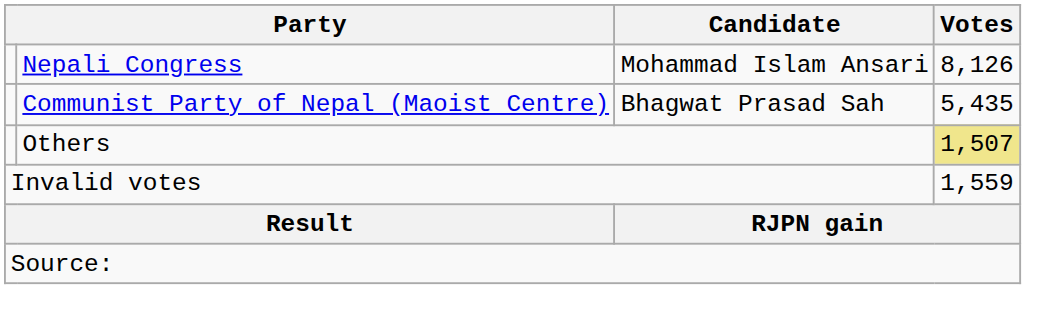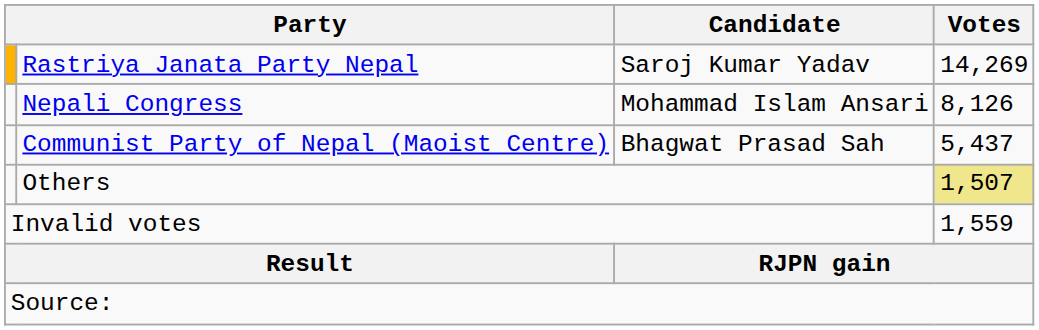+ row: (220, 65)
(977, 105) 5,435 -> (977, 144) 5,437
